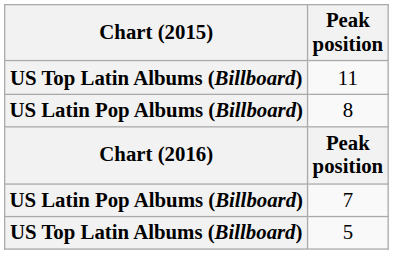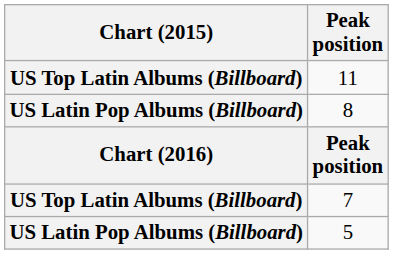(156, 199) US Latin Pop Albums (Billboard) -> (156, 199) US Top Latin Albums (Billboard)
(156, 232) US Top Latin Albums (Billboard) -> (156, 232) US Latin Pop Albums (Billboard)
